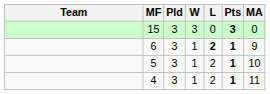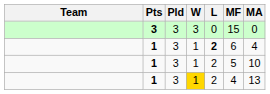columns swapped: (233, 13) <-> (153, 13)
(254, 47) 9 -> (254, 47) 4
(194, 81) no background -> (196, 81) gold background
(254, 81) 11 -> (254, 81) 13
